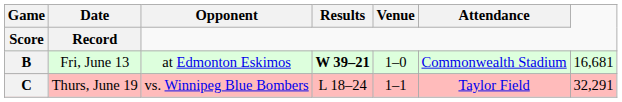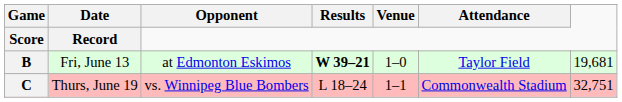(494, 62) Commonwealth Stadium -> (494, 62) Taylor Field
(593, 62) 16,681 -> (593, 62) 19,681
(494, 85) Taylor Field -> (494, 85) Commonwealth Stadium
(593, 85) 32,291 -> (593, 85) 32,751
